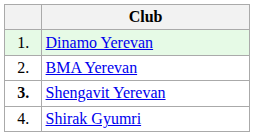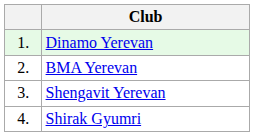(23, 93) bold -> (23, 93) normal
